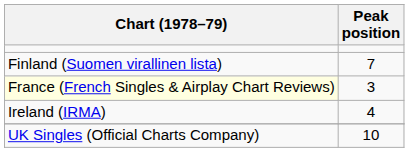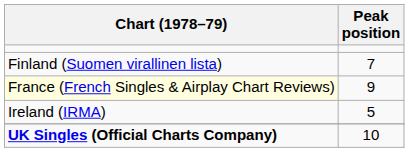(371, 87) 3 -> (371, 87) 9
(371, 111) 4 -> (371, 111) 5
(134, 135) normal -> (142, 135) bold
